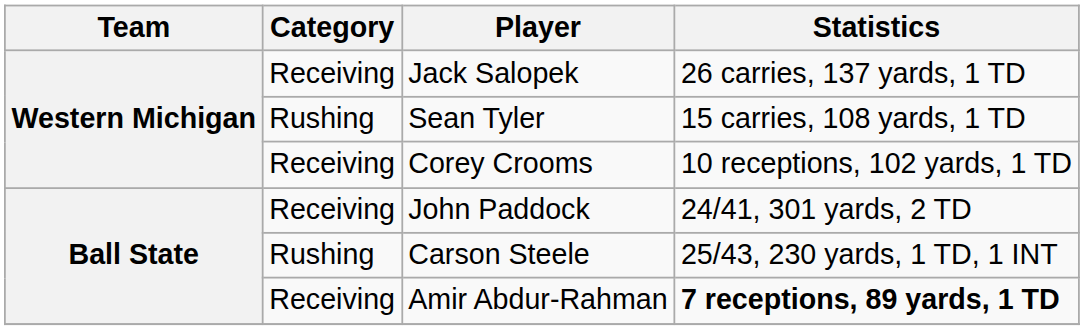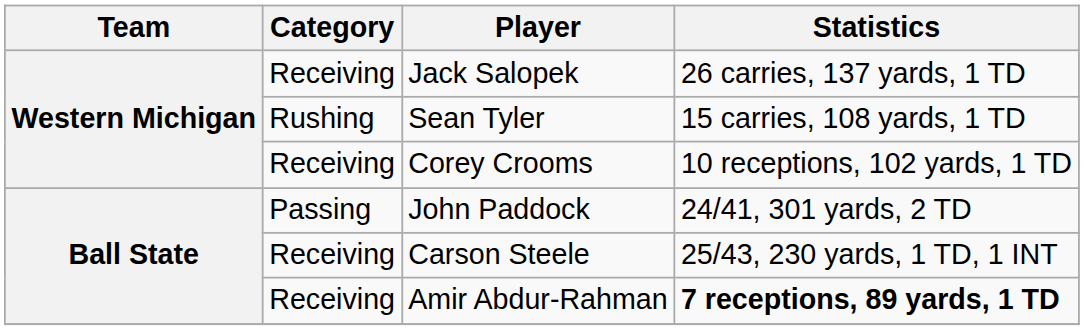(332, 209) Receiving -> (320, 209) Passing
(322, 254) Rushing -> (332, 254) Receiving
